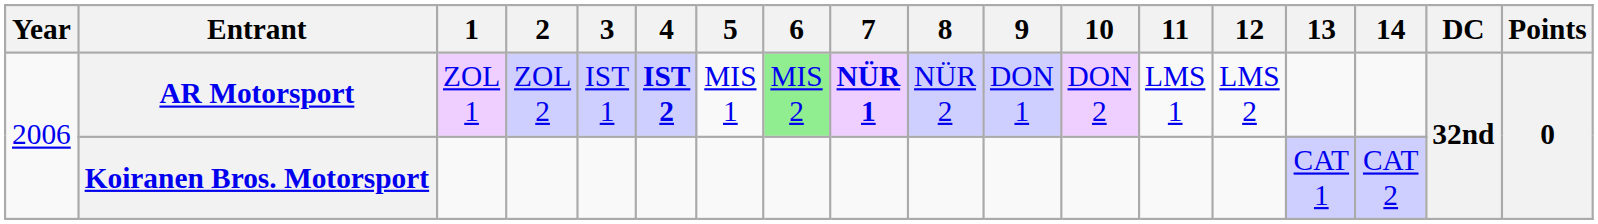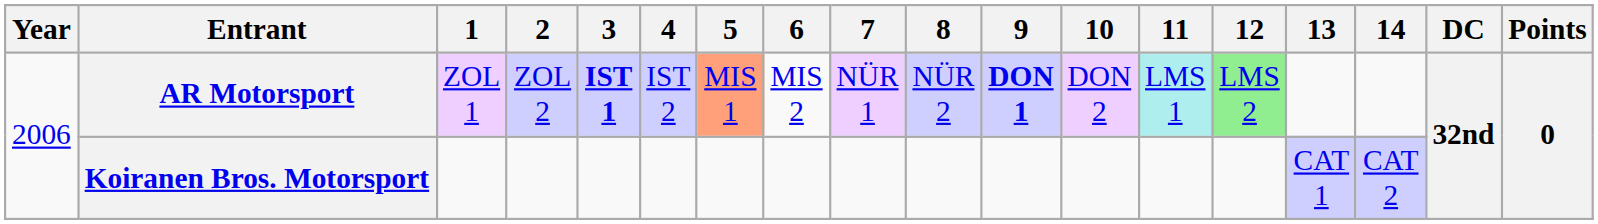(607, 94) normal -> (609, 94) bold
(667, 94) bold -> (668, 94) normal
(730, 94) no background -> (730, 94) lightsalmon background
(797, 94) lightgreen background -> (797, 94) no background
(868, 94) bold -> (868, 94) normal
(1022, 94) normal -> (1021, 94) bold
(1175, 94) no background -> (1175, 94) paleturquoise background
(1249, 94) no background -> (1250, 94) lightgreen background
